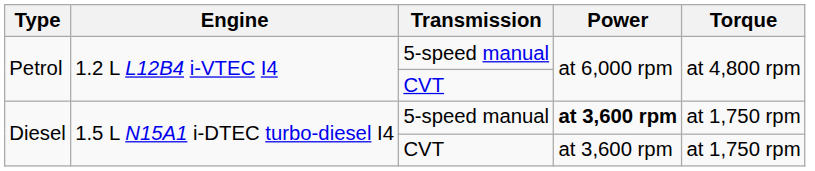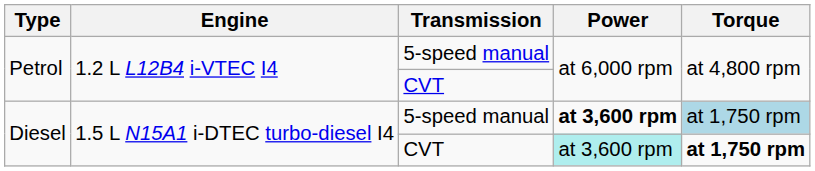(744, 117) no background -> (744, 117) lightblue background
(616, 149) no background -> (616, 149) paleturquoise background
(744, 149) normal -> (746, 149) bold
